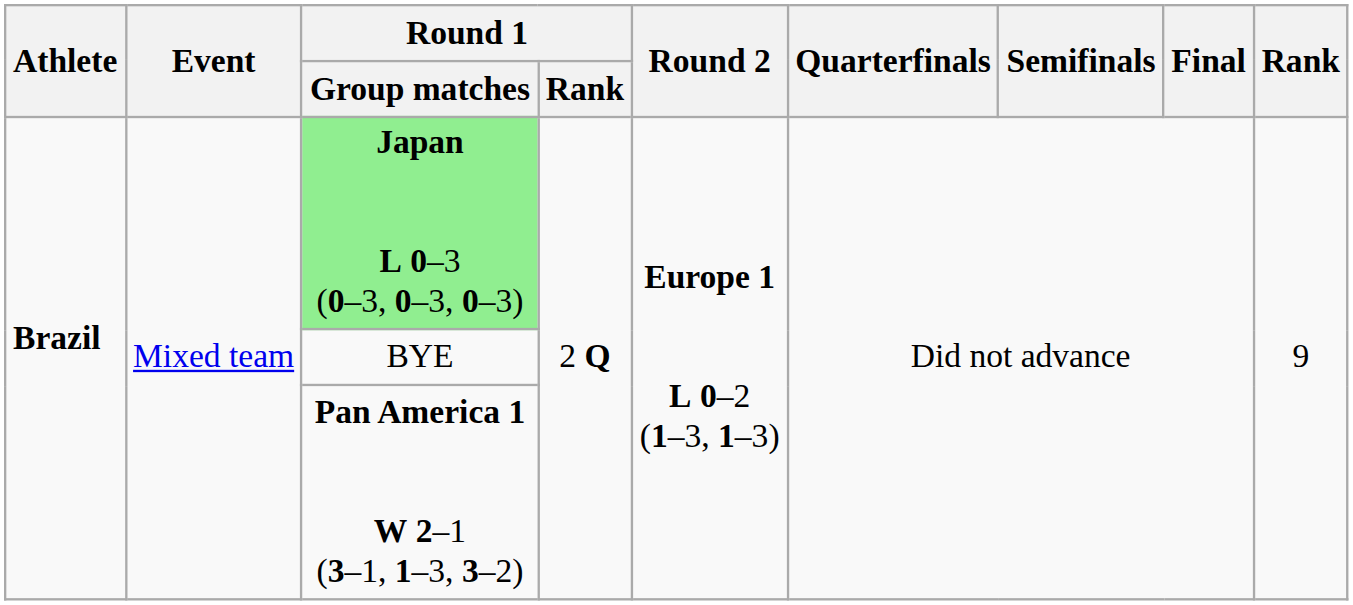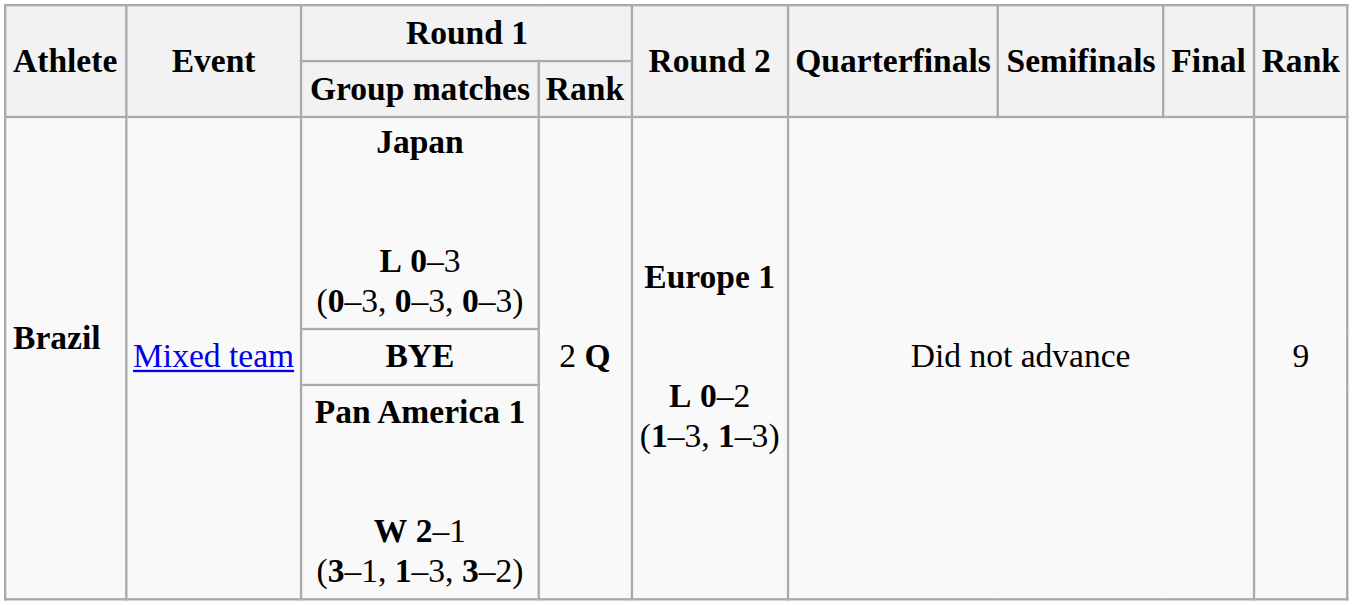(420, 222) lightgreen background -> (420, 222) no background
(420, 357) normal -> (420, 357) bold
